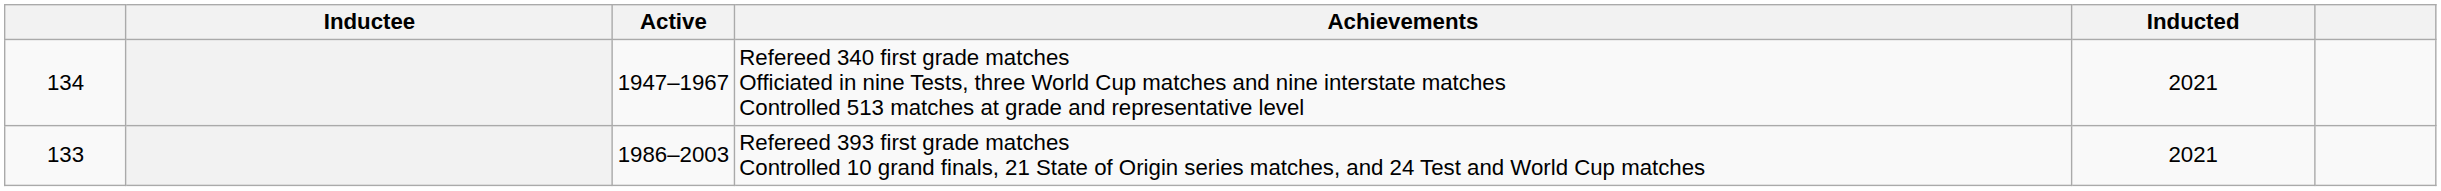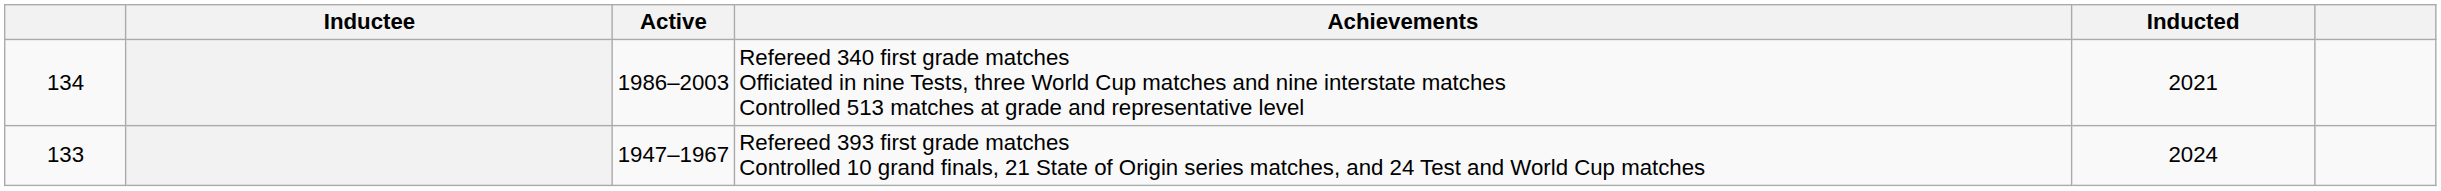(673, 82) 1947–1967 -> (673, 82) 1986–2003
(673, 155) 1986–2003 -> (673, 155) 1947–1967
(2193, 155) 2021 -> (2193, 155) 2024
